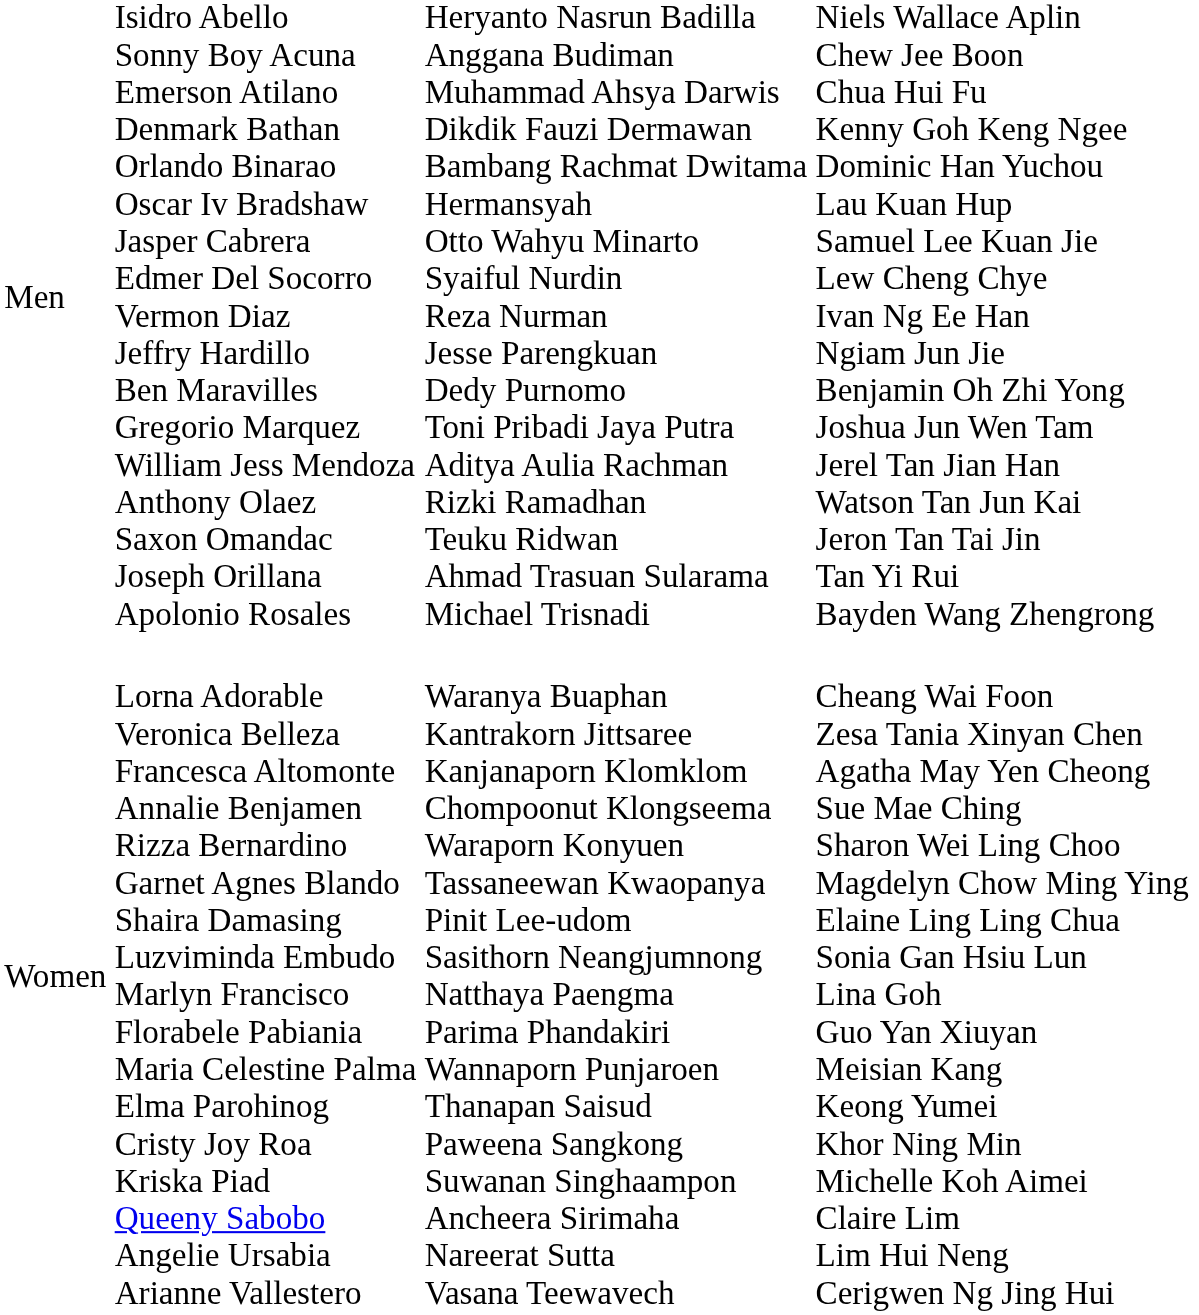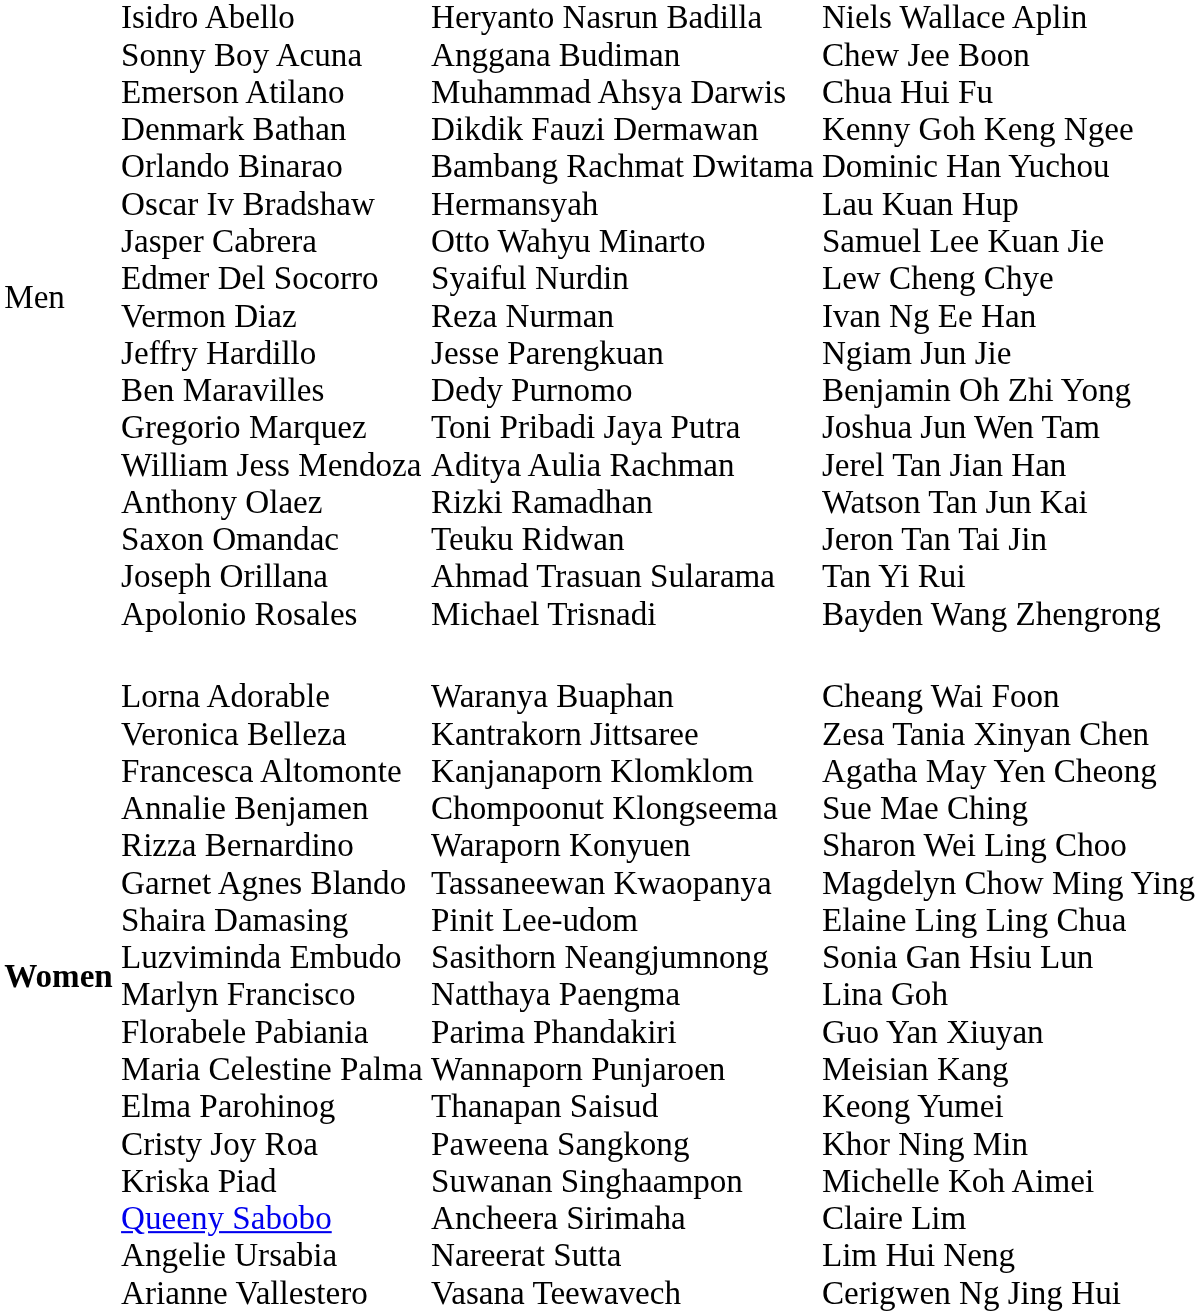(55, 975) normal -> (58, 975) bold
